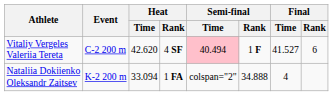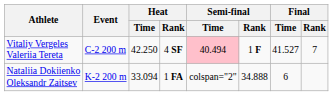(144, 50) 42.620 -> (144, 50) 42.250
(315, 50) 6 -> (315, 50) 7
(286, 77) 4 -> (286, 77) 6
